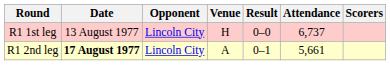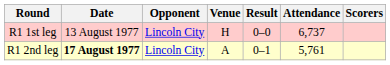(312, 50) 5,661 -> (312, 50) 5,761
